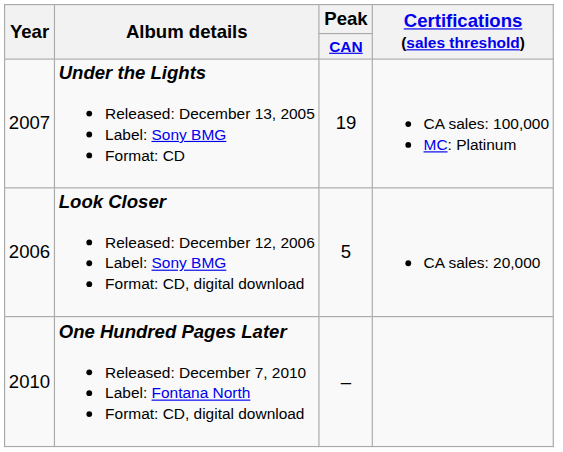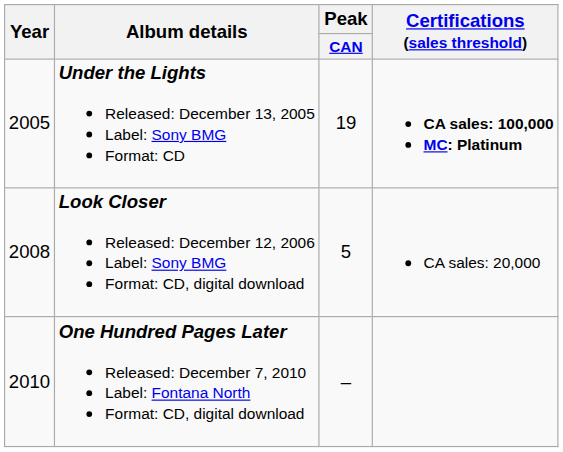(30, 123) 2007 -> (30, 123) 2005
(463, 134) normal -> (465, 134) bold
(30, 252) 2006 -> (30, 252) 2008
